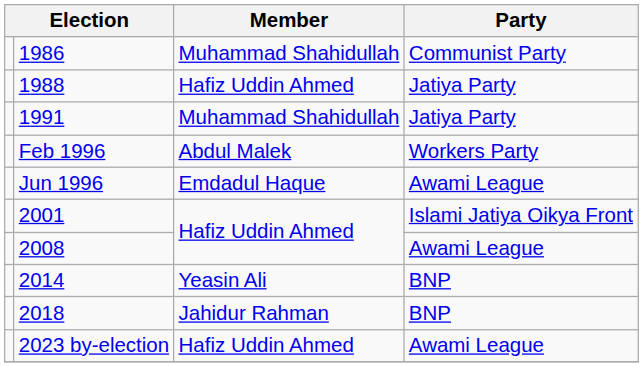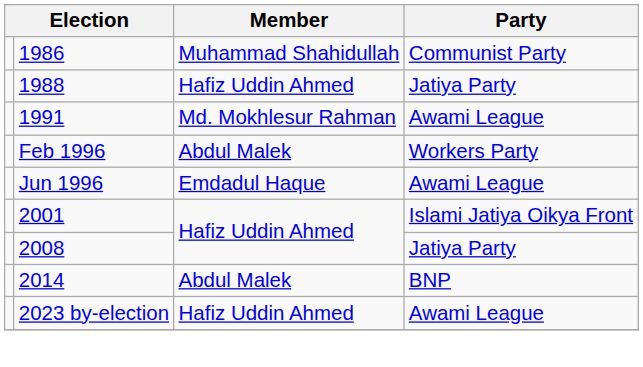(289, 118) Muhammad Shahidullah -> (287, 118) Md. Mokhlesur Rahman
(462, 118) Jatiya Party -> (476, 118) Awami League
(476, 248) Awami League -> (462, 248) Jatiya Party
(223, 280) Yeasin Ali -> (235, 280) Abdul Malek
- row: (42, 313)
